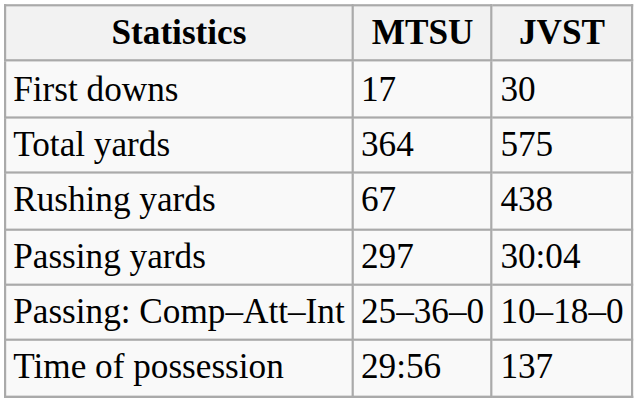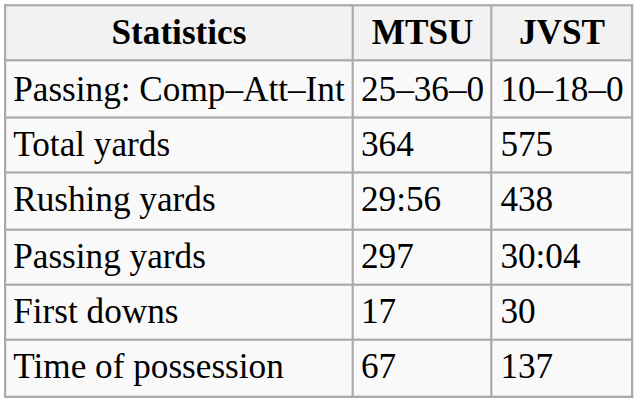rows swapped: (96, 88) <-> (179, 311)
(379, 200) 67 -> (401, 200) 29:56
(401, 367) 29:56 -> (379, 367) 67
